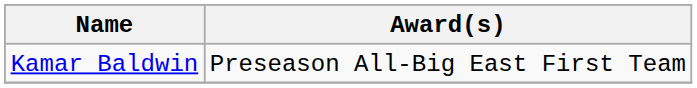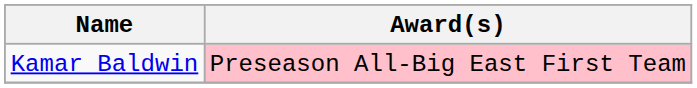(448, 64) no background -> (448, 64) pink background
